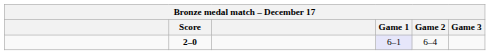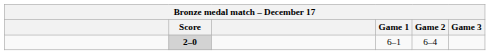(190, 42) no background -> (190, 42) lightgrey background
(394, 42) lavender background -> (394, 42) no background
